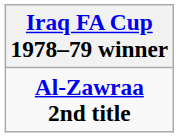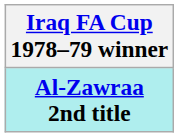(89, 99) no background -> (89, 99) paleturquoise background
